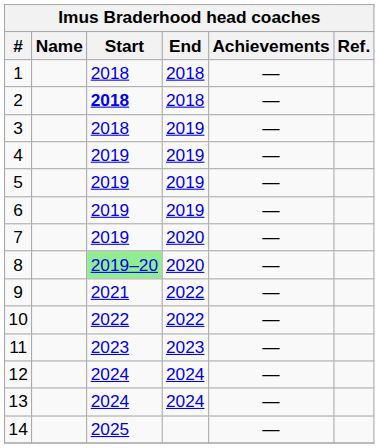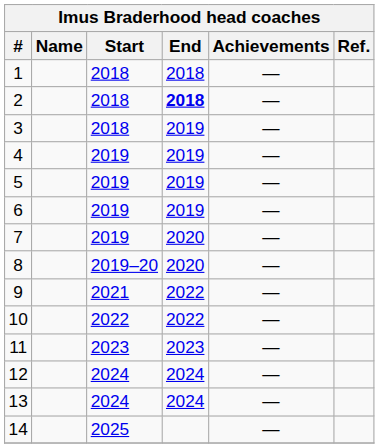(110, 100) bold -> (110, 100) normal
(185, 100) normal -> (185, 100) bold
(124, 264) lightgreen background -> (124, 264) no background
